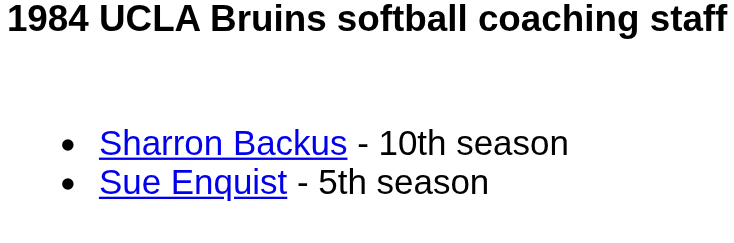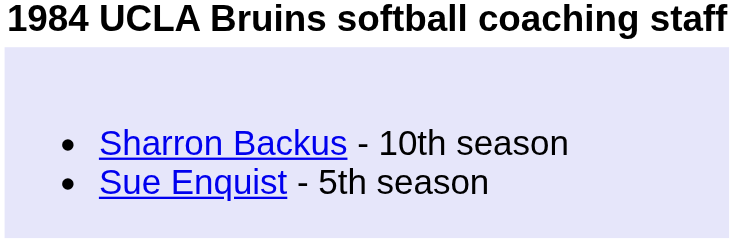(367, 163) no background -> (367, 163) lavender background
